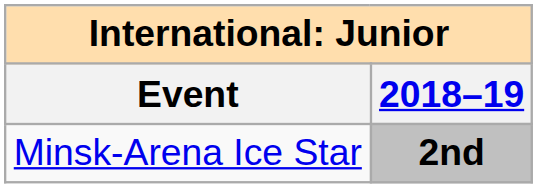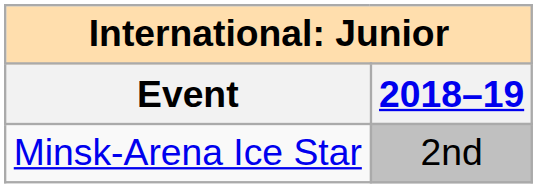(452, 152) bold -> (452, 152) normal
